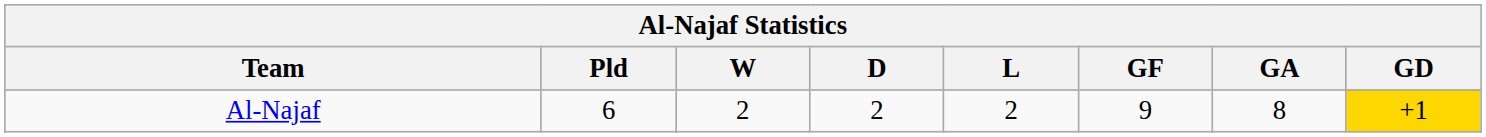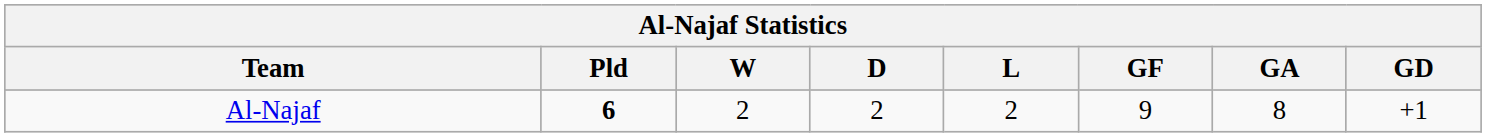(609, 110) normal -> (609, 110) bold
(1414, 110) gold background -> (1414, 110) no background
